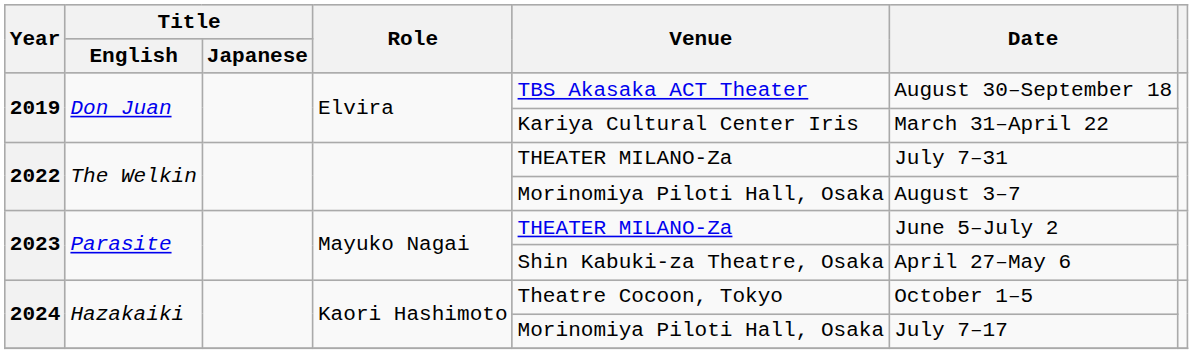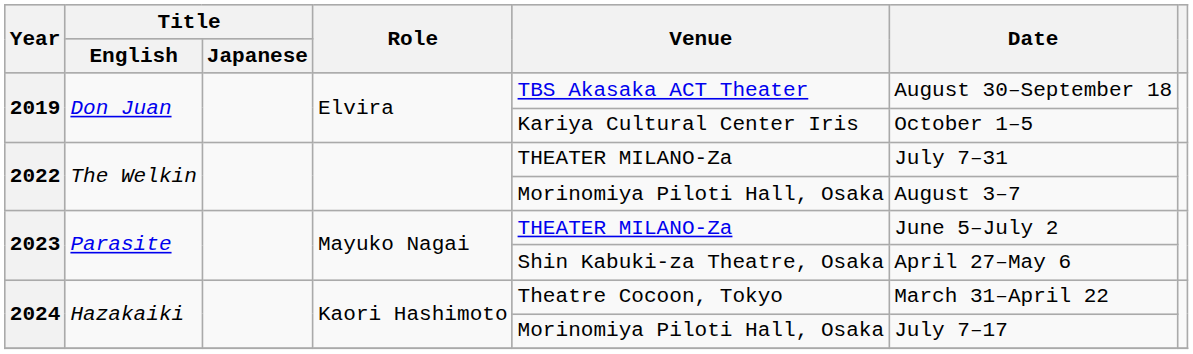(1002, 125) March 31–April 22 -> (964, 125) October 1–5
(964, 297) October 1–5 -> (1002, 297) March 31–April 22
